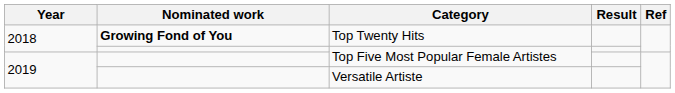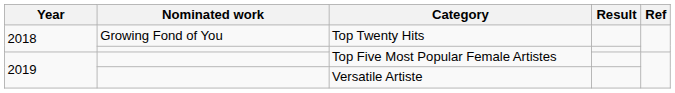(166, 35) bold -> (161, 35) normal
